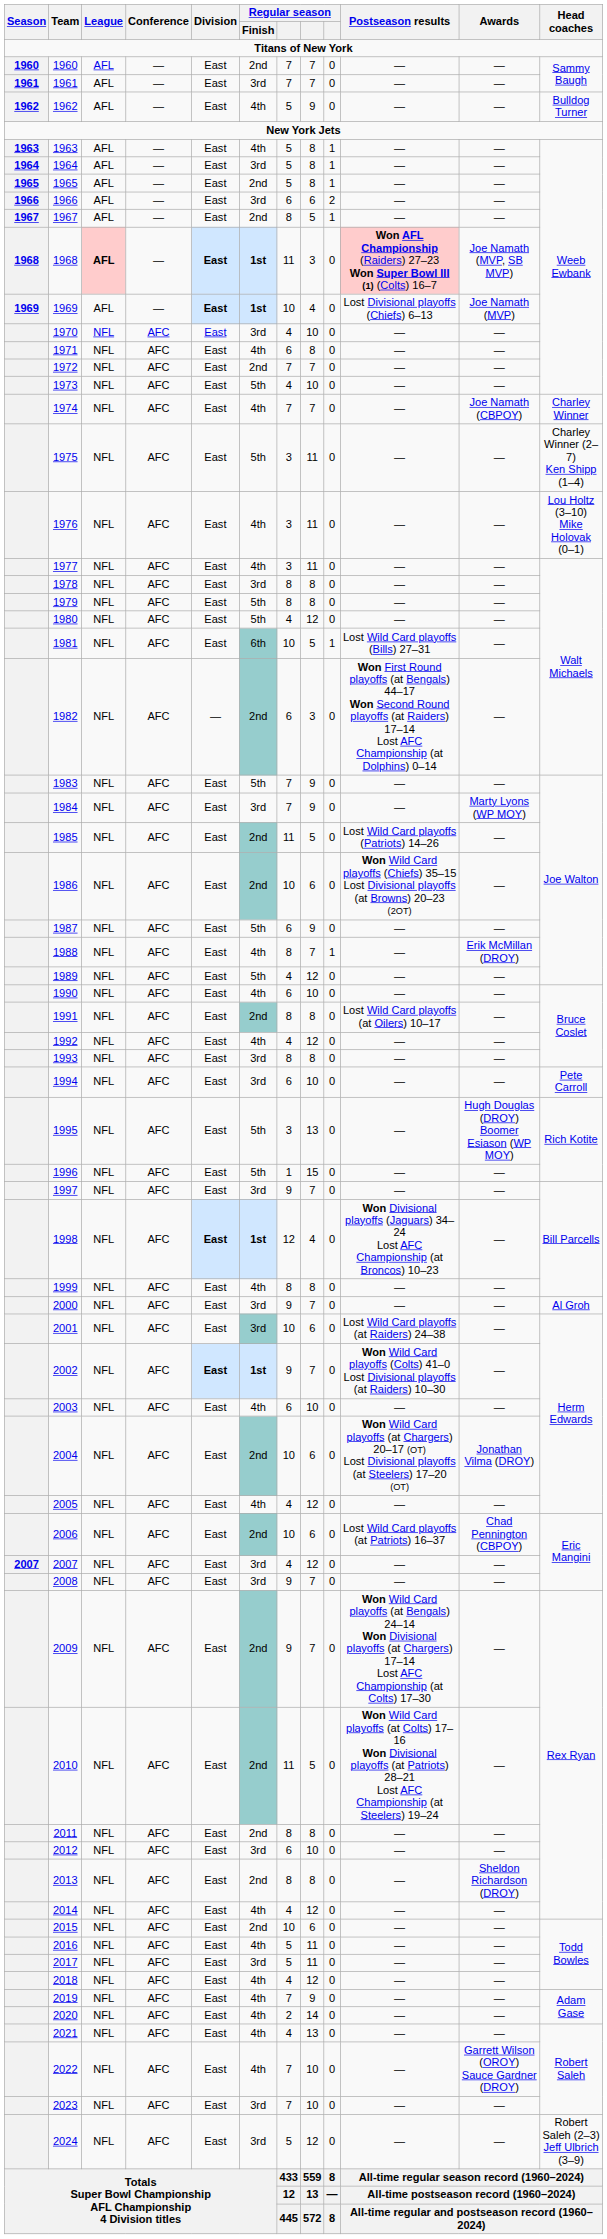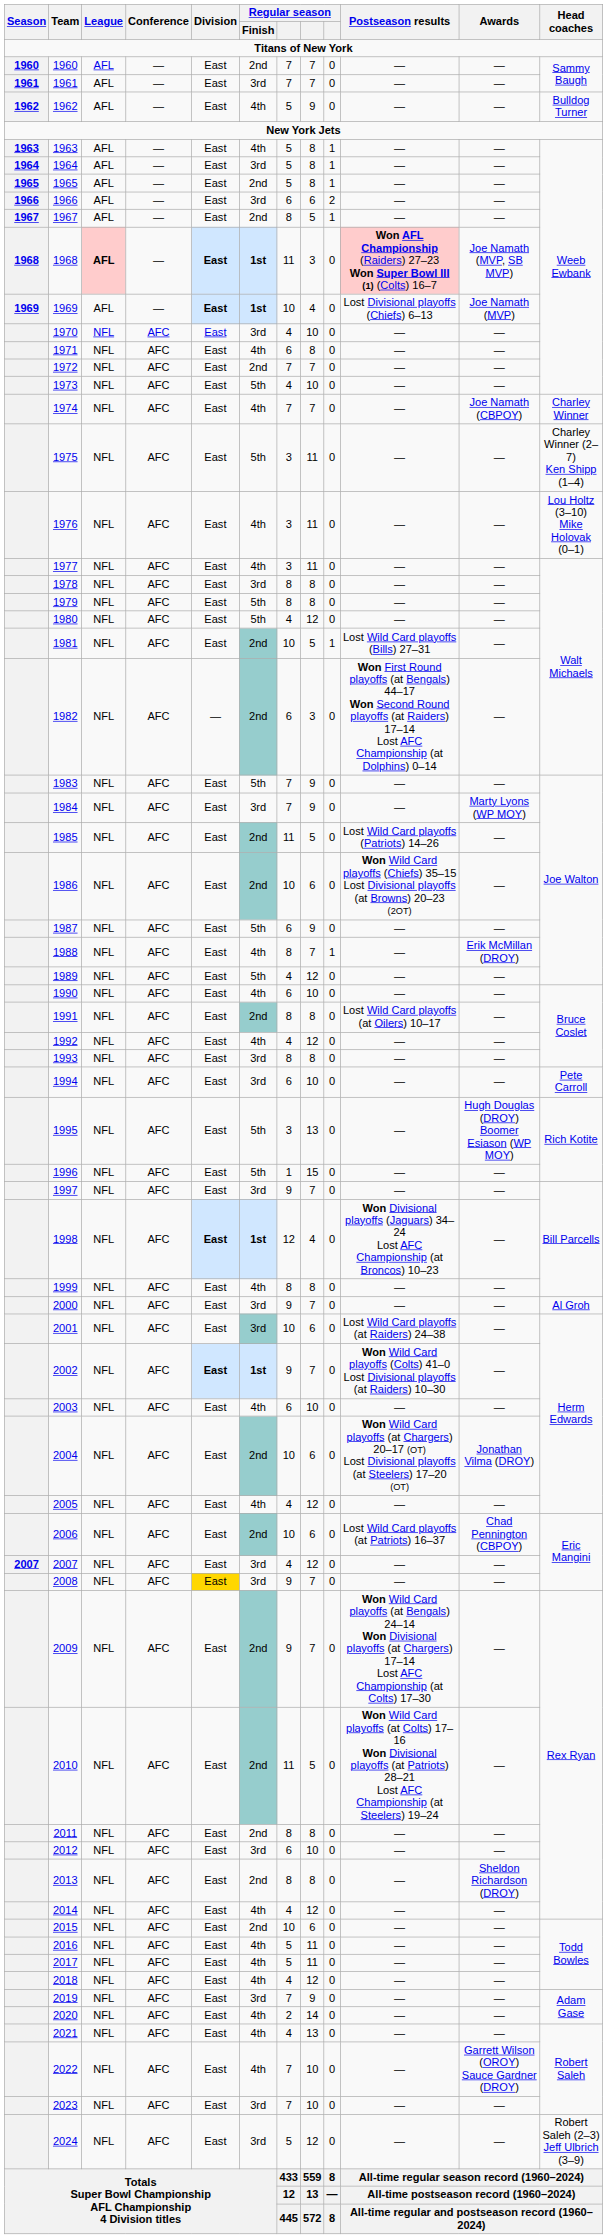(258, 643) 6th -> (258, 643) 2nd
(215, 1581) no background -> (215, 1581) gold background
(258, 1963) 3rd -> (258, 1963) 4th
(258, 1998) 4th -> (258, 1998) 3rd
